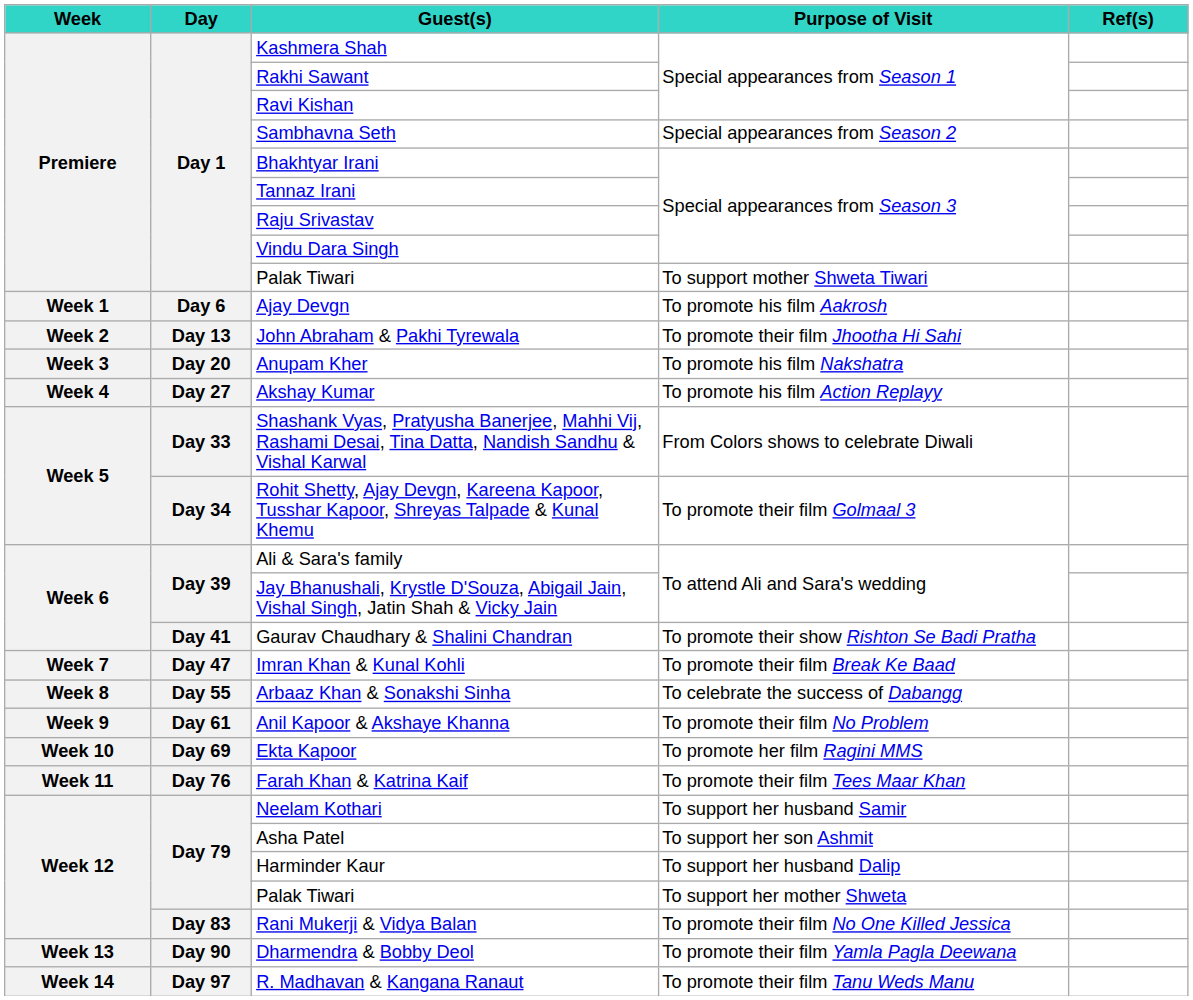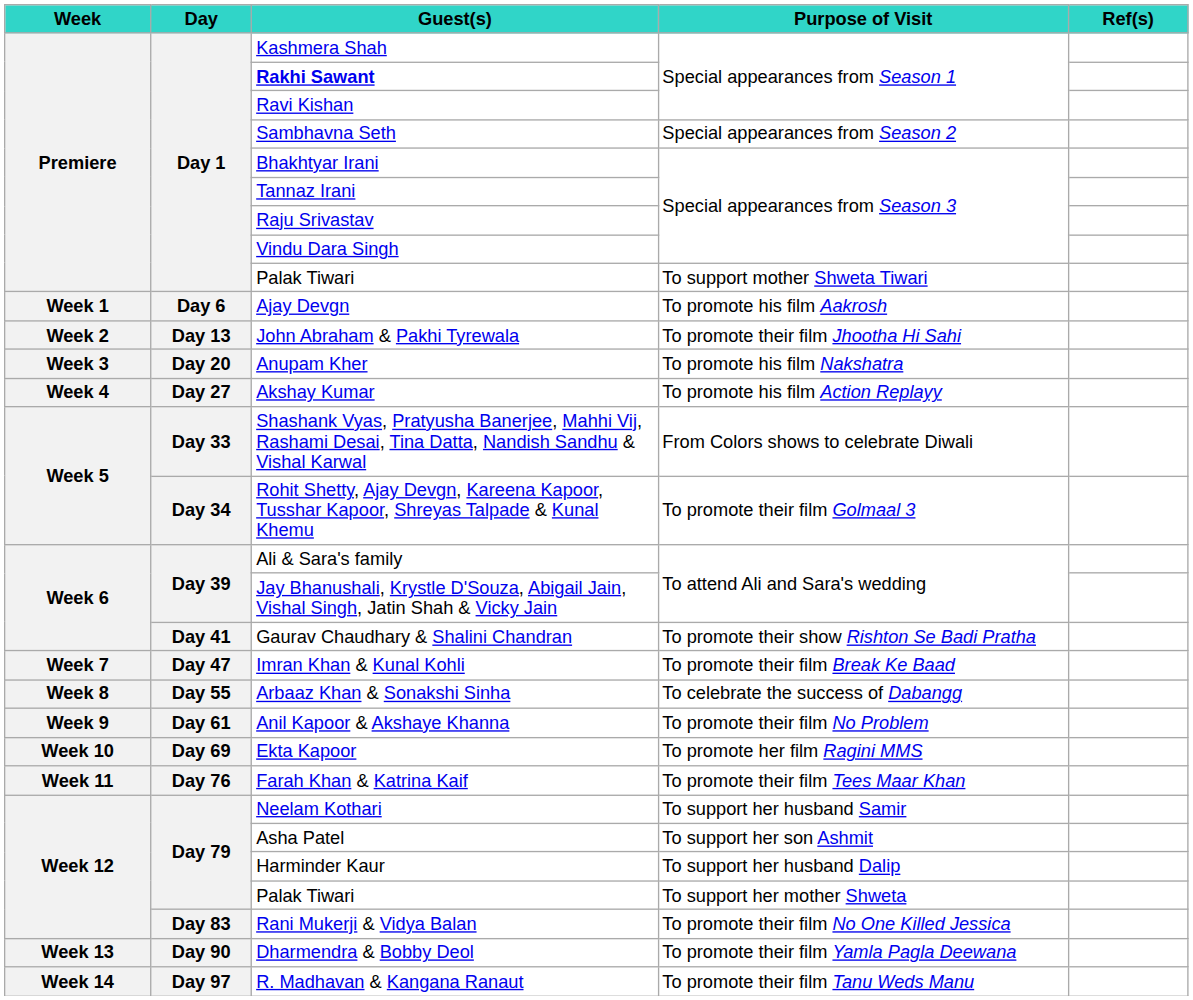(312, 76) normal -> (315, 76) bold
